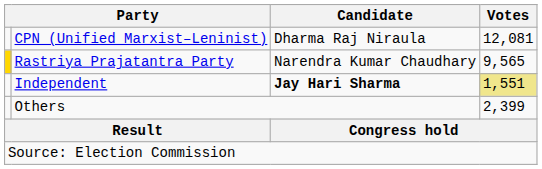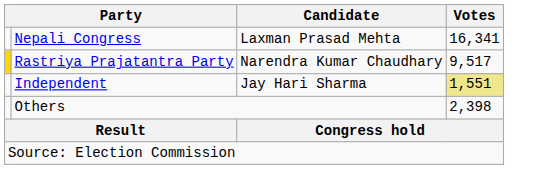+ row: (78, 39)
- row: (141, 39)
(504, 62) 9,565 -> (470, 62) 9,517
(337, 85) bold -> (304, 85) normal
(504, 108) 2,399 -> (470, 108) 2,398
